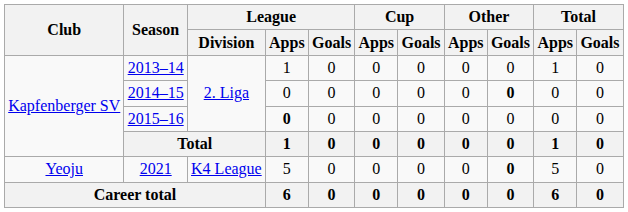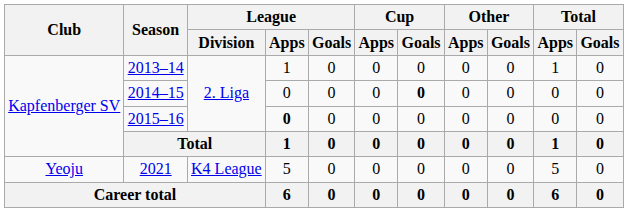(421, 93) normal -> (421, 93) bold
(510, 93) bold -> (510, 93) normal
(510, 169) bold -> (510, 169) normal
